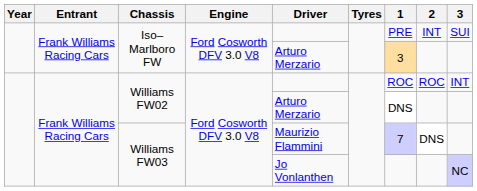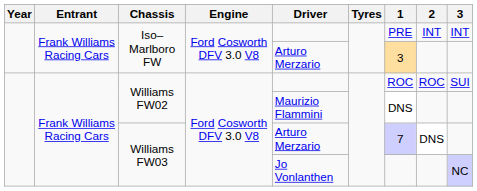(460, 32) SUI -> (460, 32) INT
(460, 83) INT -> (460, 83) SUI
(298, 108) Arturo Merzario -> (299, 108) Maurizio Flammini
(299, 139) Maurizio Flammini -> (298, 139) Arturo Merzario
